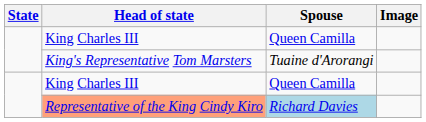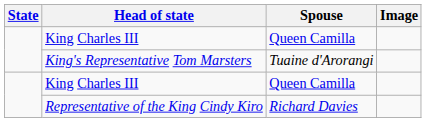(154, 106) lightsalmon background -> (154, 106) no background
(314, 106) lightblue background -> (314, 106) no background
